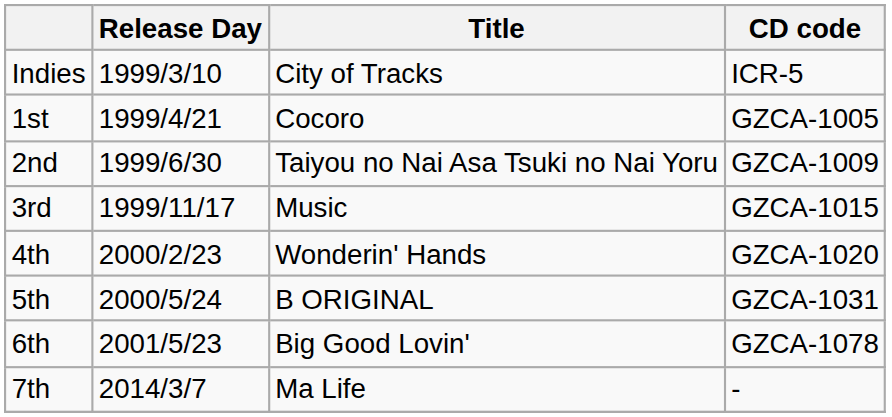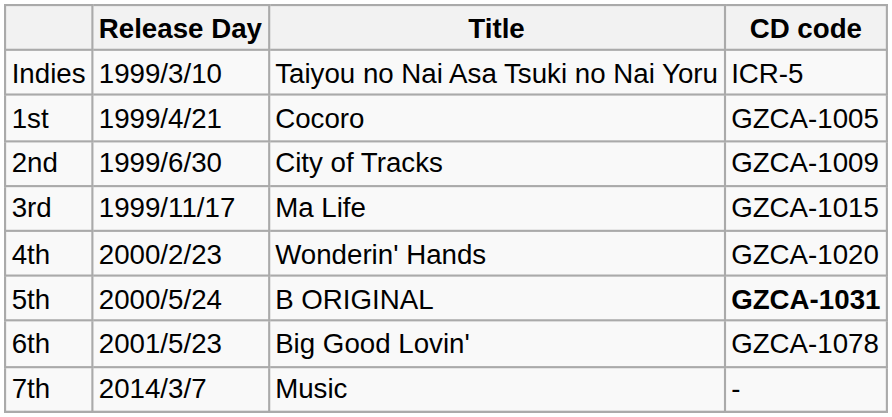(359, 73) City of Tracks -> (497, 73) Taiyou no Nai Asa Tsuki no Nai Yoru
(497, 163) Taiyou no Nai Asa Tsuki no Nai Yoru -> (359, 163) City of Tracks
(311, 208) Music -> (321, 208) Ma Life
(805, 298) normal -> (806, 298) bold
(321, 389) Ma Life -> (311, 389) Music
